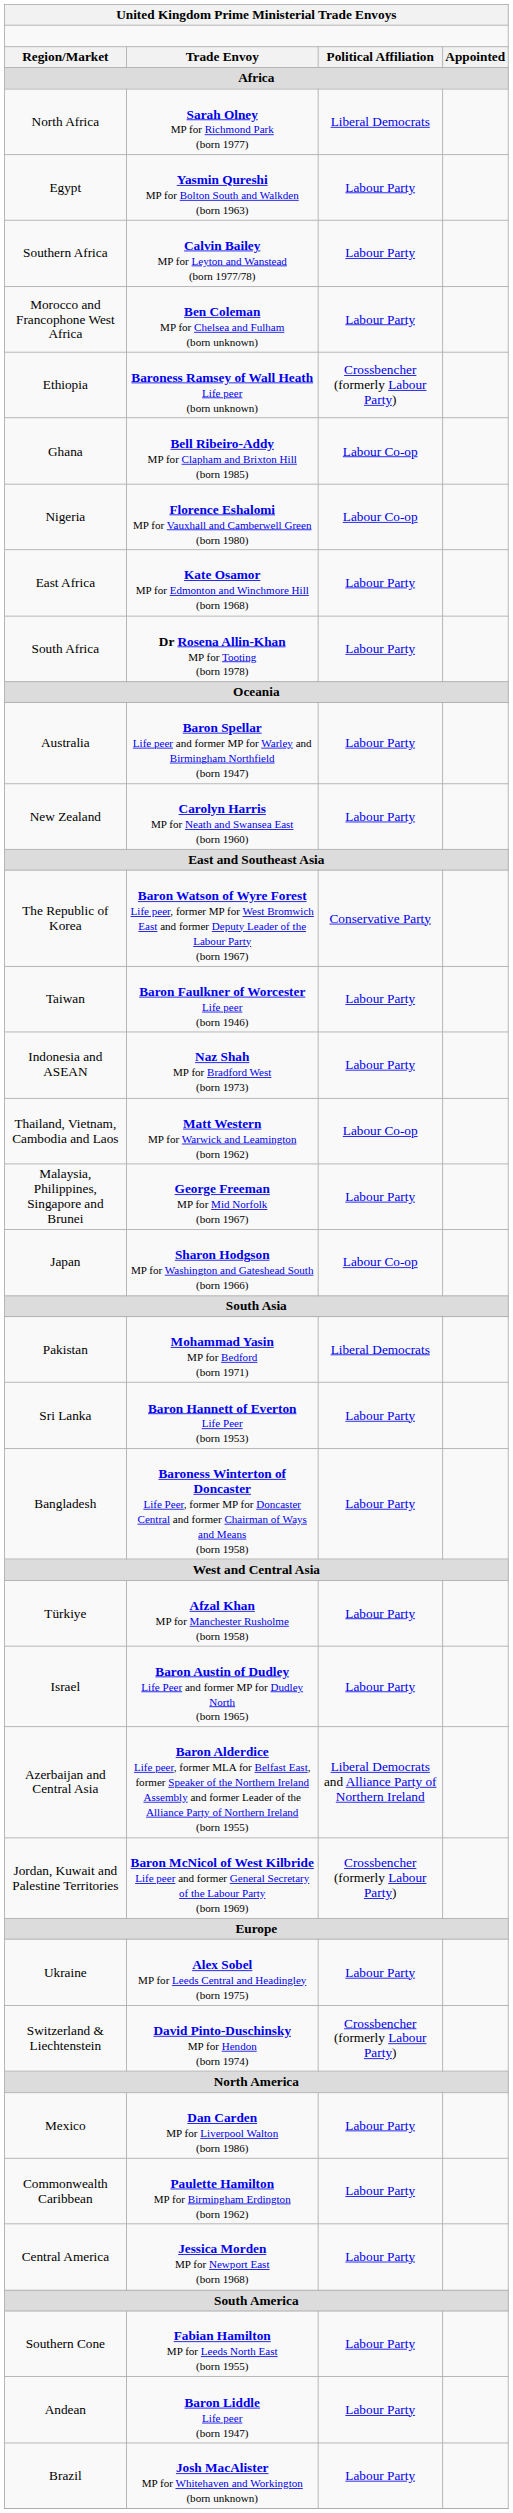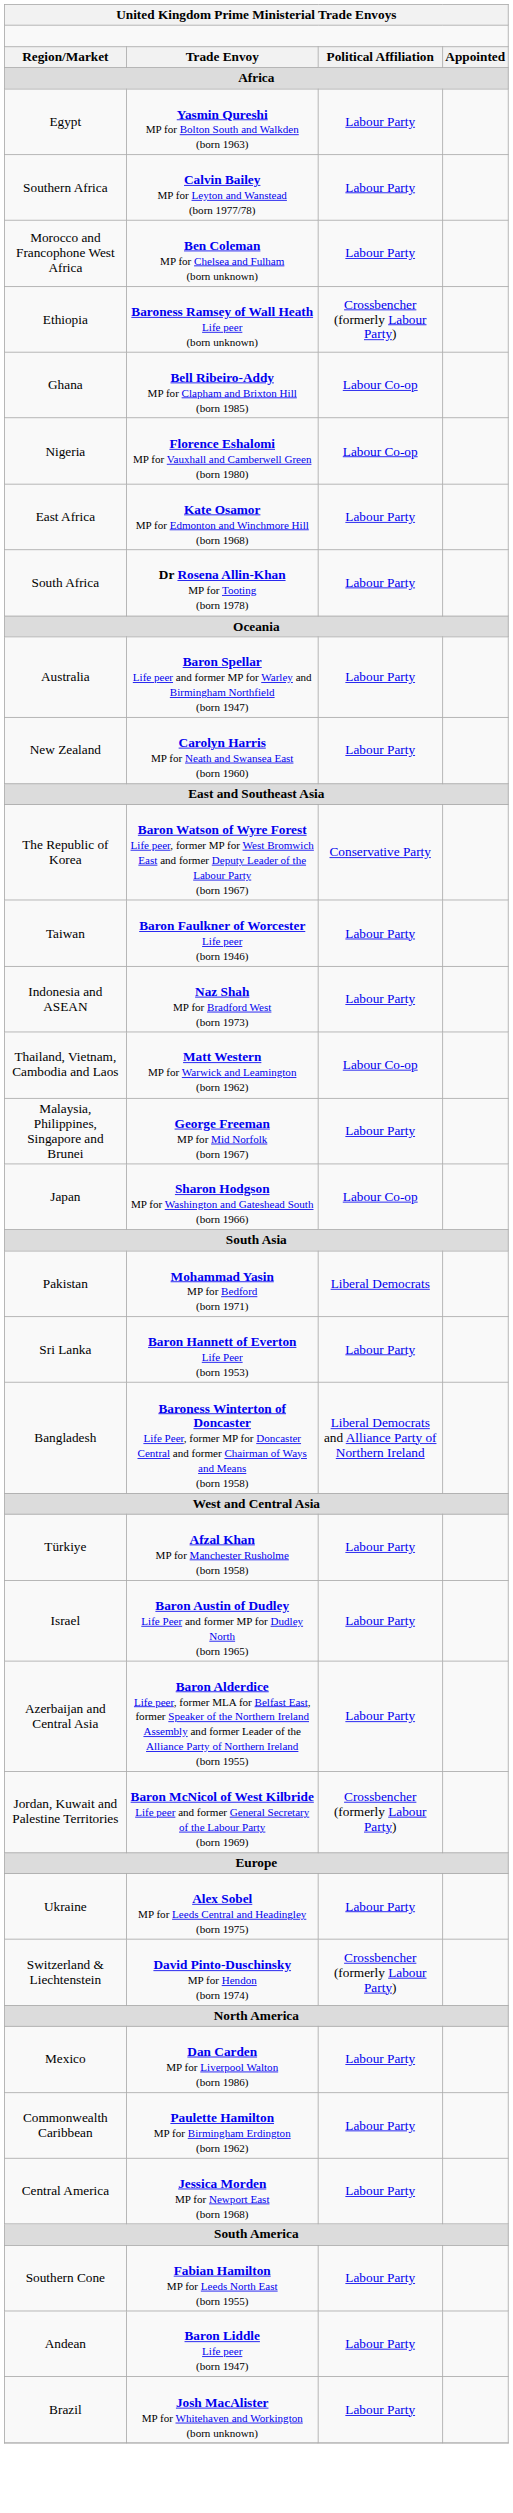- row: (65, 121)
(380, 1503) Labour Party -> (380, 1437) Liberal Democrats and Alliance Party of Northern Ireland
(380, 1782) Liberal Democrats and Alliance Party of Northern Ireland -> (380, 1716) Labour Party
